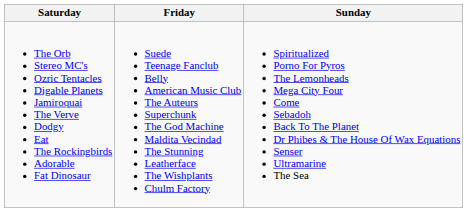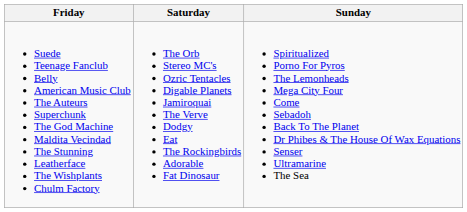columns swapped: (179, 13) <-> (60, 13)
